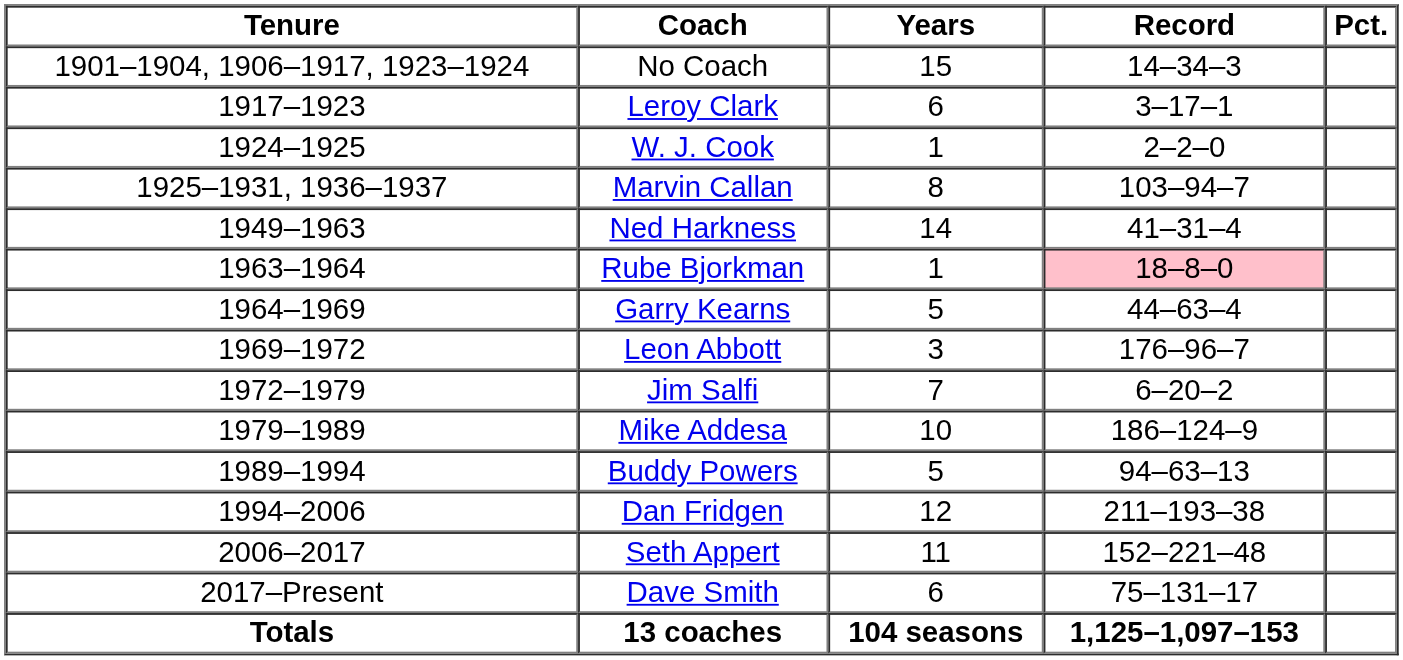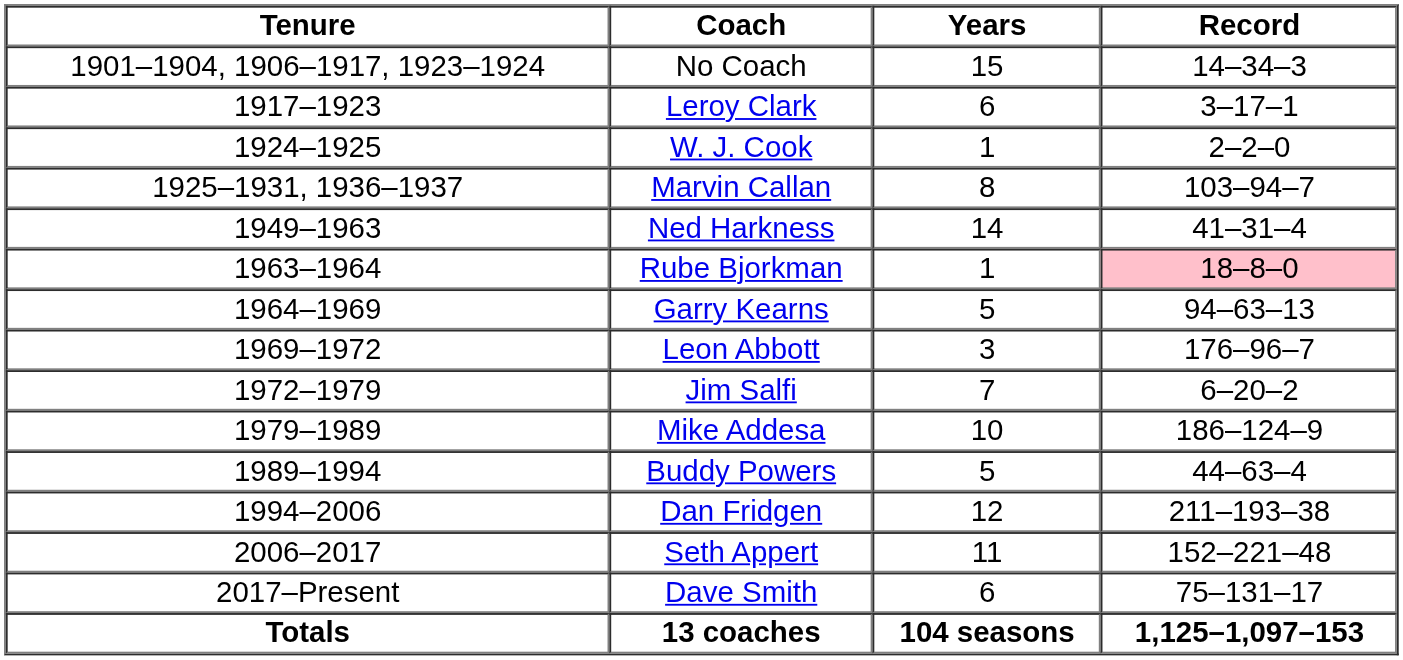- column: (1361, 25)
(1184, 309) 44–63–4 -> (1249, 309) 94–63–13
(1184, 470) 94–63–13 -> (1249, 470) 44–63–4
